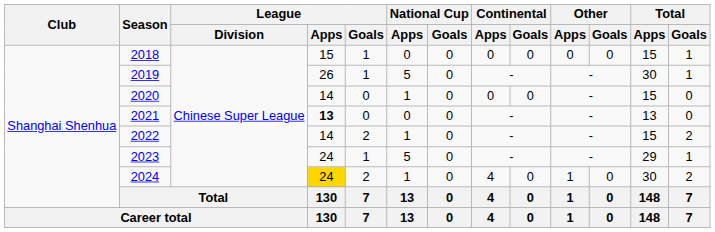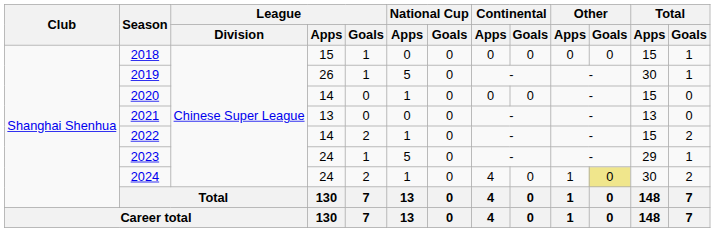(326, 116) bold -> (326, 116) normal
(326, 177) gold background -> (326, 177) no background
(610, 177) no background -> (610, 177) khaki background
